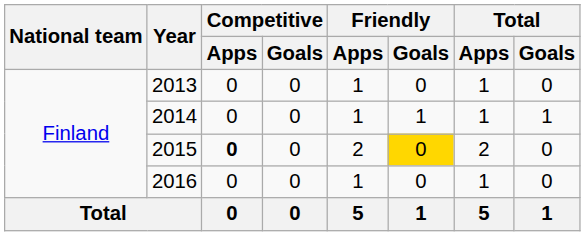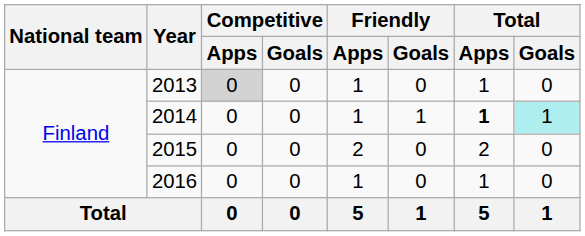(232, 85) no background -> (232, 85) lightgrey background
(484, 117) normal -> (484, 117) bold
(547, 117) no background -> (547, 117) paleturquoise background
(232, 149) bold -> (232, 149) normal
(421, 149) gold background -> (421, 149) no background
